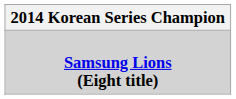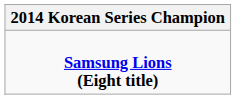(118, 71) lightgrey background -> (118, 71) no background
